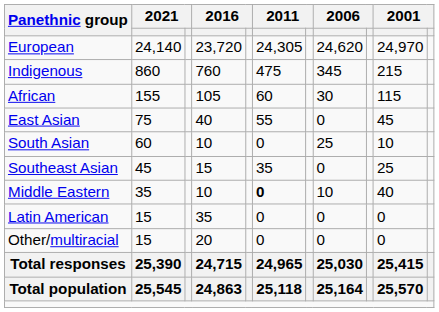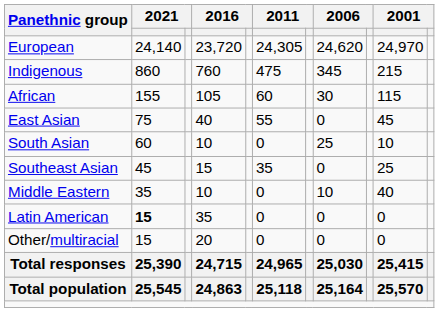(260, 192) bold -> (260, 192) normal
(143, 216) normal -> (143, 216) bold
